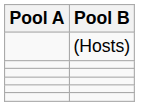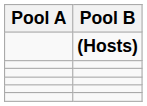(102, 46) normal -> (108, 46) bold
